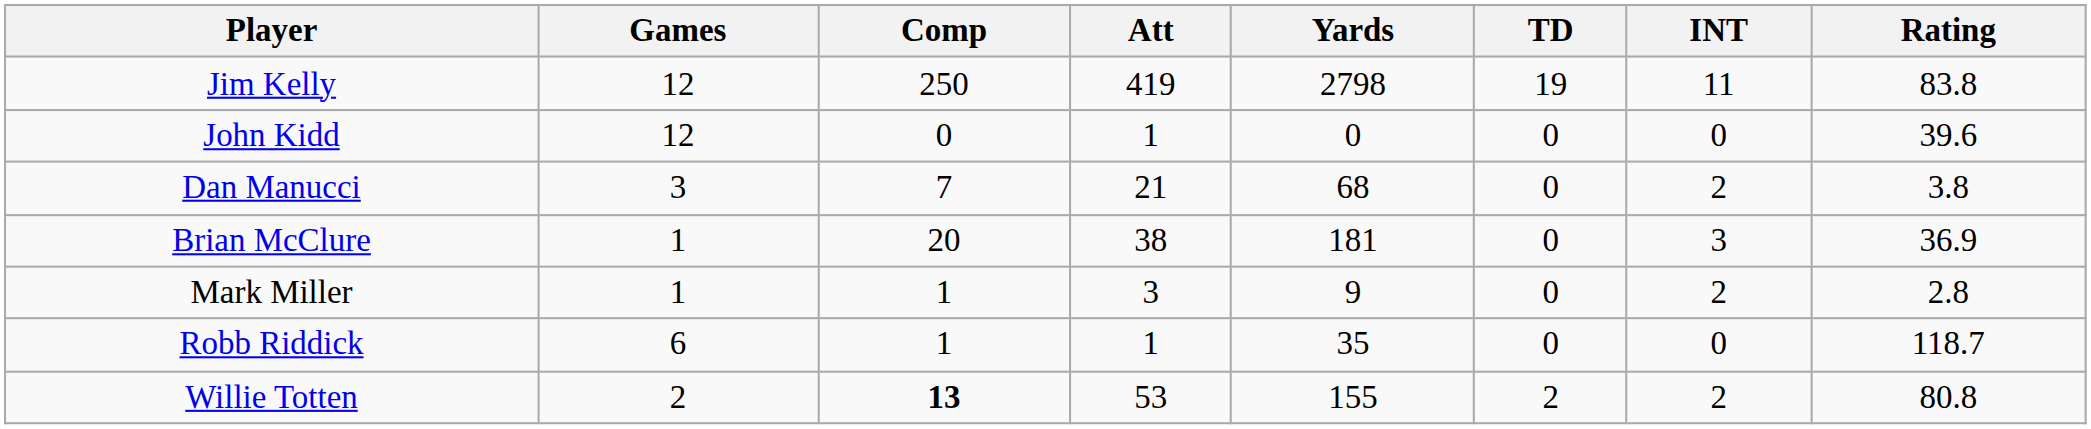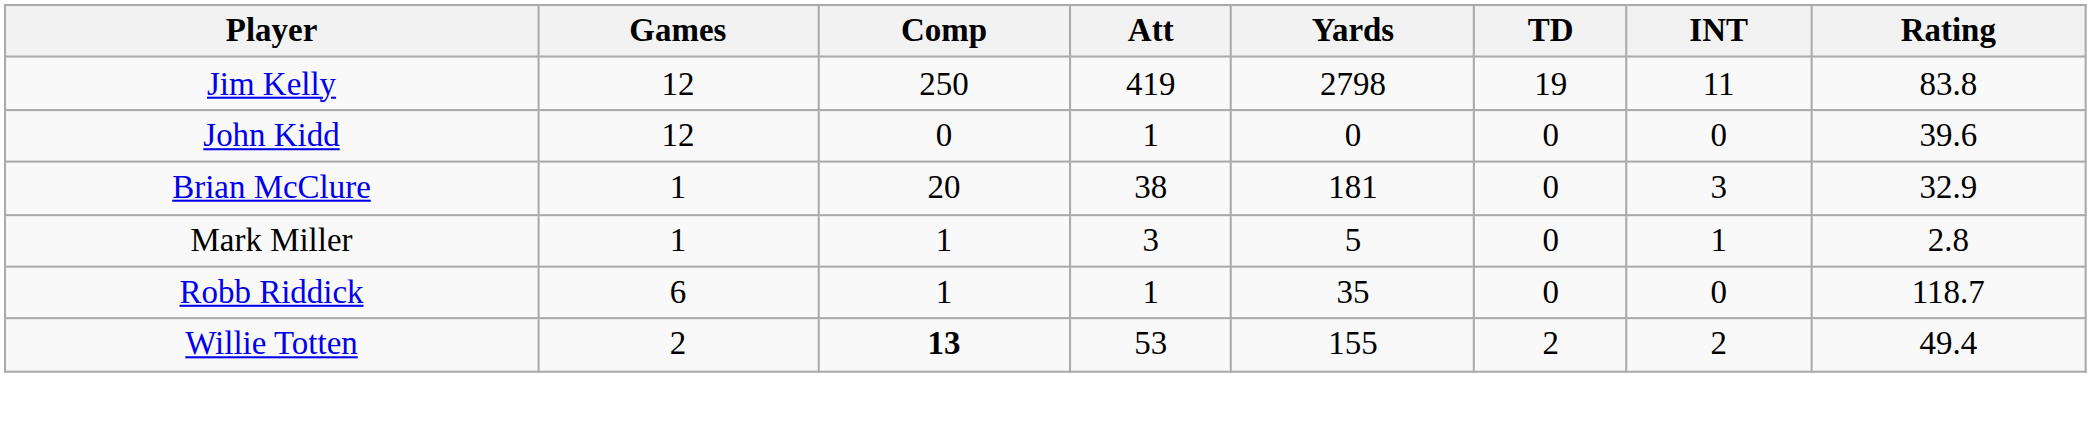- row: (272, 187)
(1948, 239) 36.9 -> (1948, 187) 32.9
(1353, 291) 9 -> (1353, 239) 5
(1719, 291) 2 -> (1719, 239) 1
(1948, 396) 80.8 -> (1948, 344) 49.4
